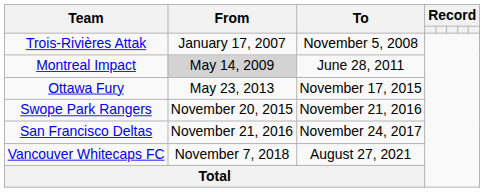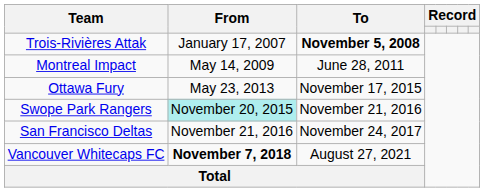(361, 44) normal -> (361, 44) bold
(232, 66) lightgrey background -> (232, 66) no background
(232, 110) no background -> (232, 110) paleturquoise background
(232, 154) normal -> (232, 154) bold
